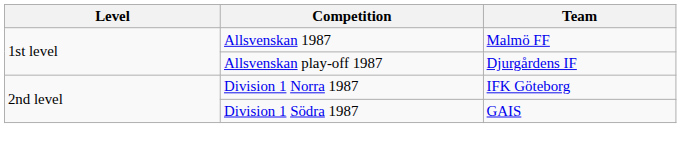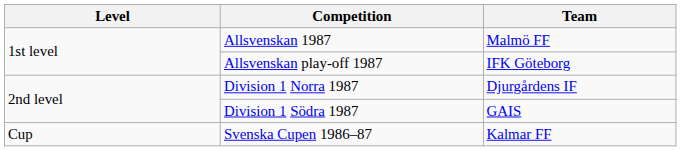(532, 63) Djurgårdens IF -> (528, 63) IFK Göteborg
(528, 87) IFK Göteborg -> (532, 87) Djurgårdens IF
+ row: (298, 134)
